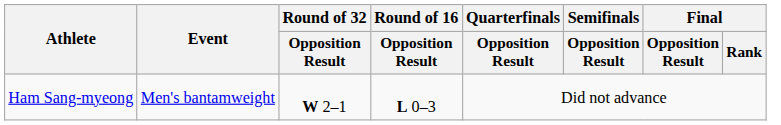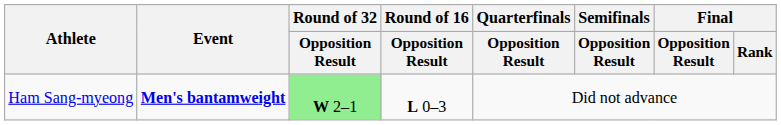(208, 97) normal -> (213, 97) bold
(325, 106) no background -> (335, 106) lightgreen background
